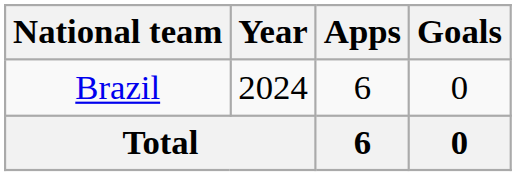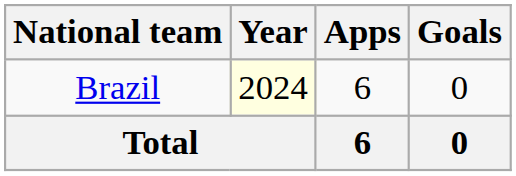(273, 87) no background -> (273, 87) lightyellow background
